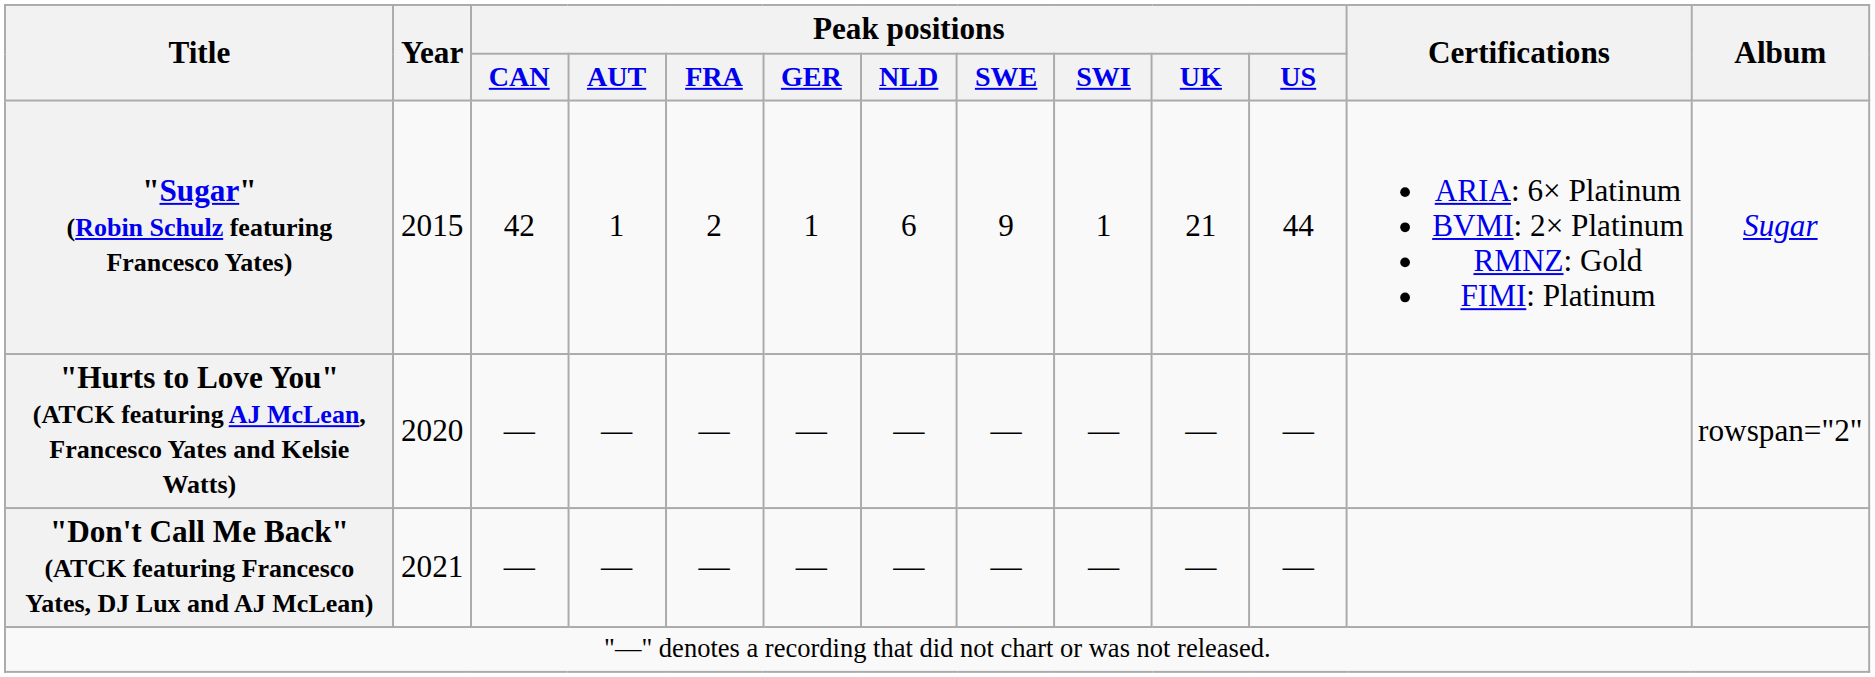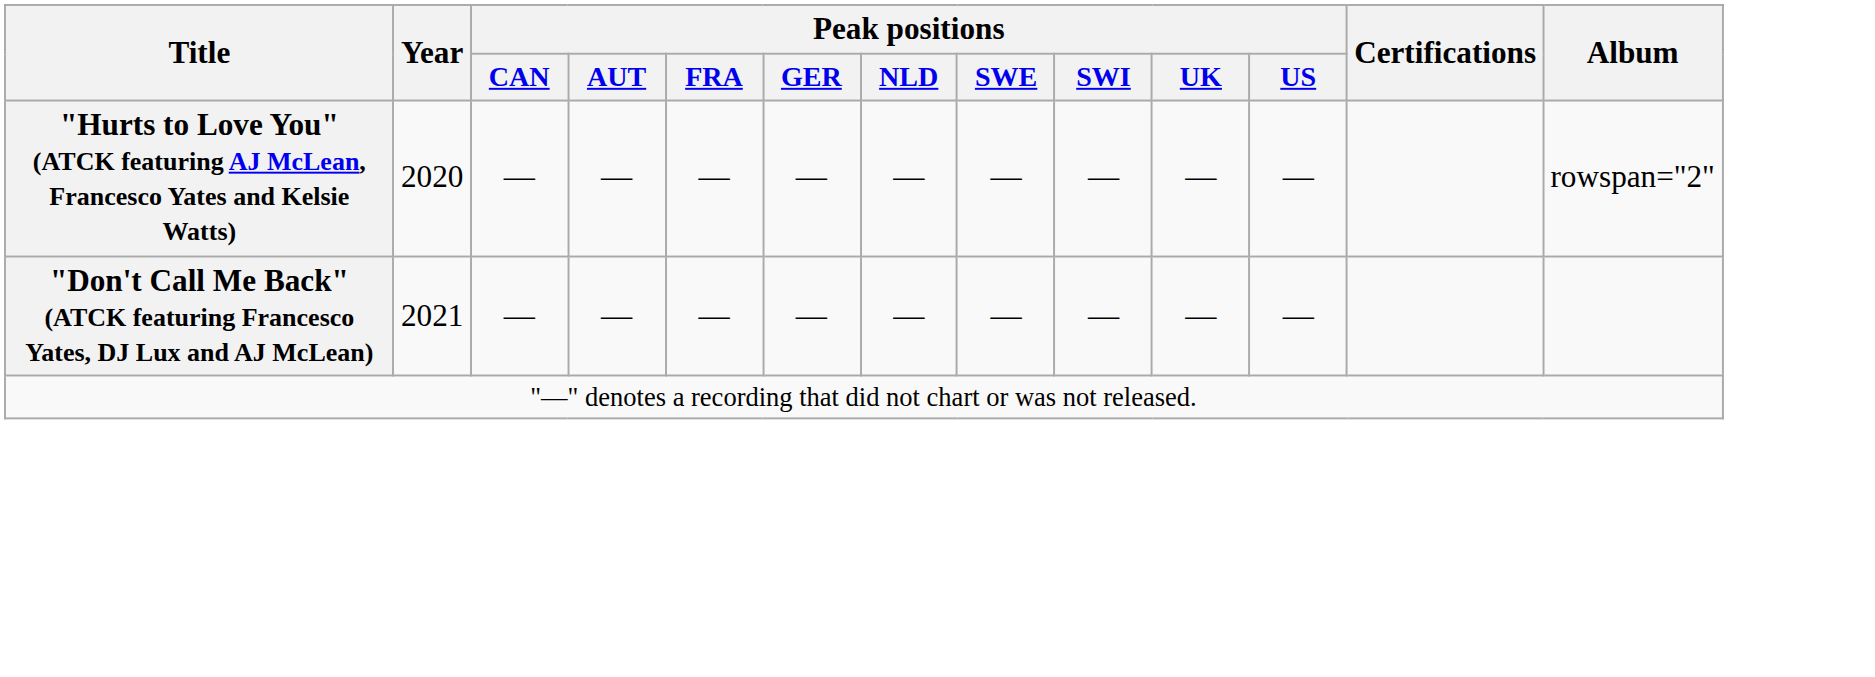- row: (199, 226)
